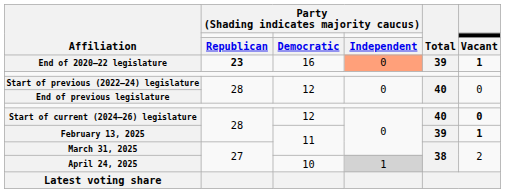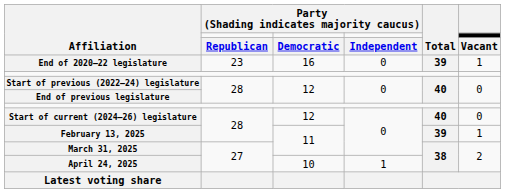(237, 63) bold -> (237, 63) normal
(383, 63) lightsalmon background -> (383, 63) no background
(479, 63) bold -> (479, 63) normal
(479, 117) bold -> (479, 117) normal
(479, 133) bold -> (479, 133) normal
(383, 164) lightgrey background -> (383, 164) no background
